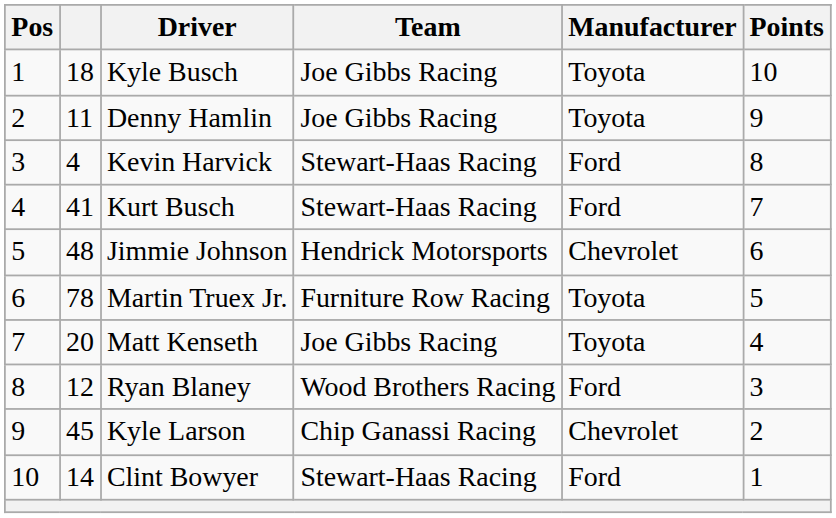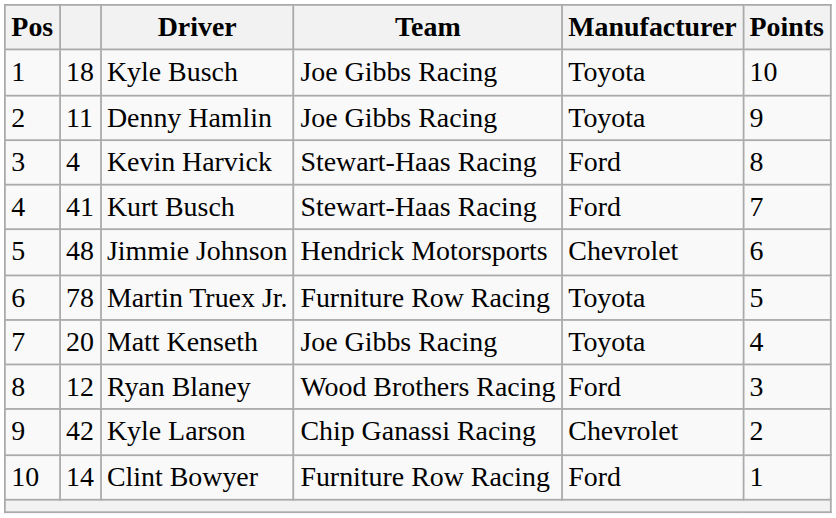(80, 431) 45 -> (80, 431) 42
(419, 476) Stewart-Haas Racing -> (425, 476) Furniture Row Racing
